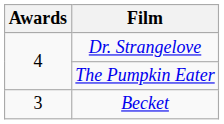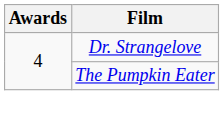- row: (145, 103)
